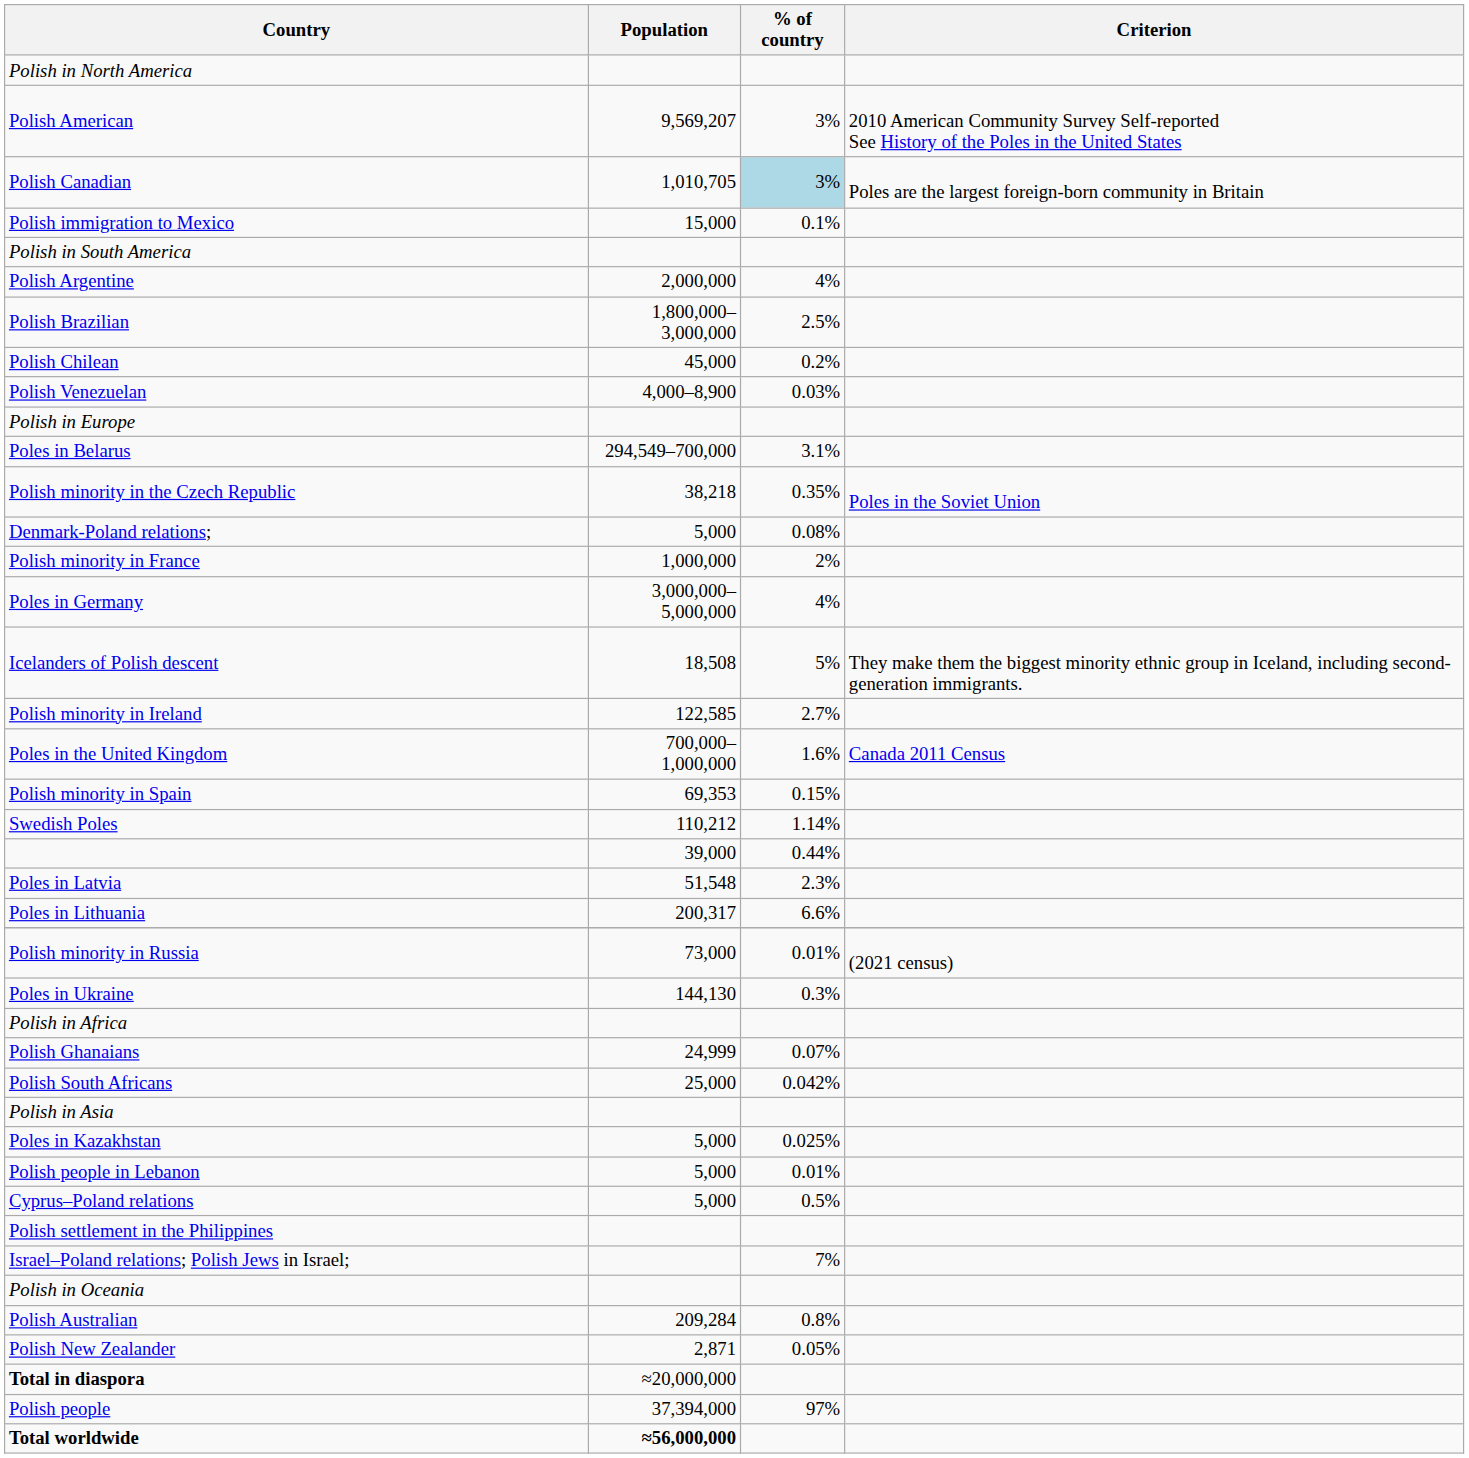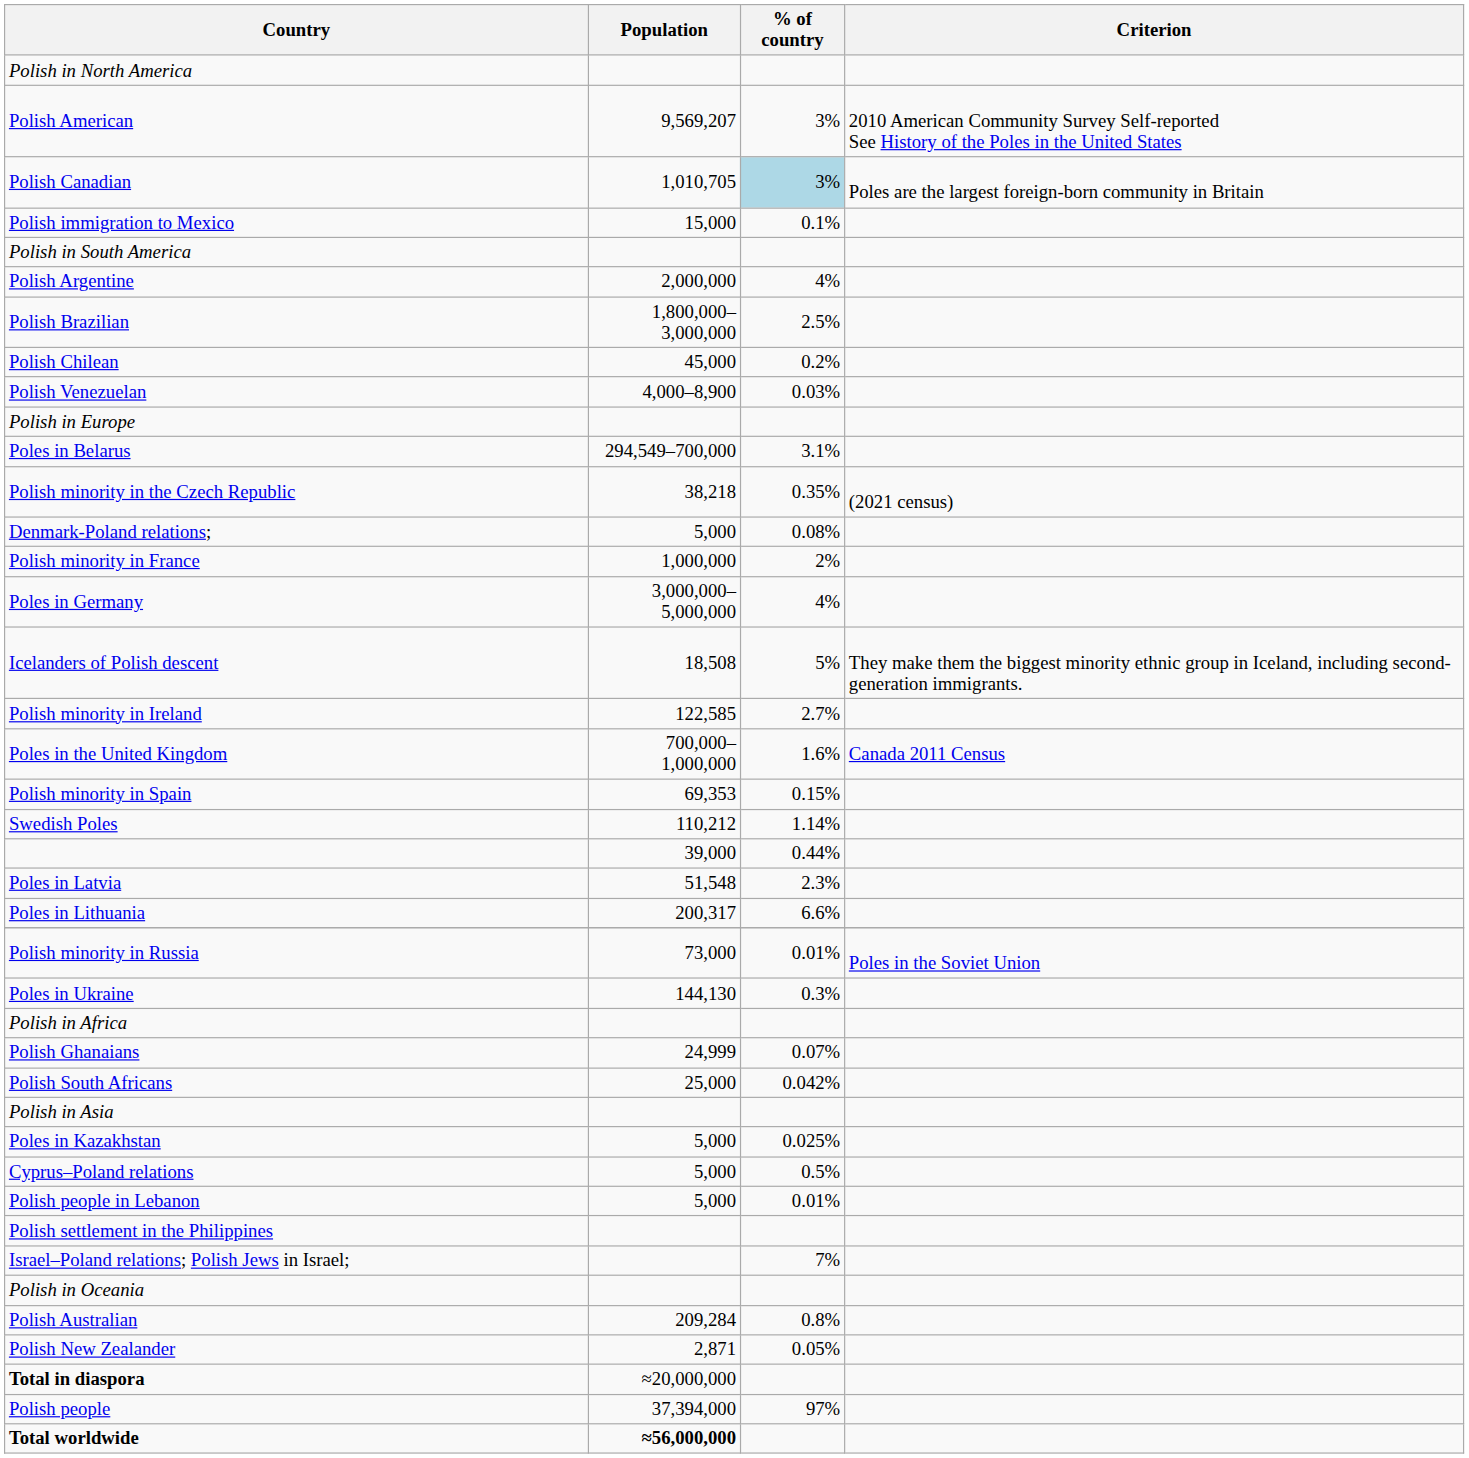(945, 501) Poles in the Soviet Union -> (901, 501) (2021 census)
(901, 963) (2021 census) -> (945, 963) Poles in the Soviet Union
rows swapped: (104, 1171) <-> (101, 1201)
